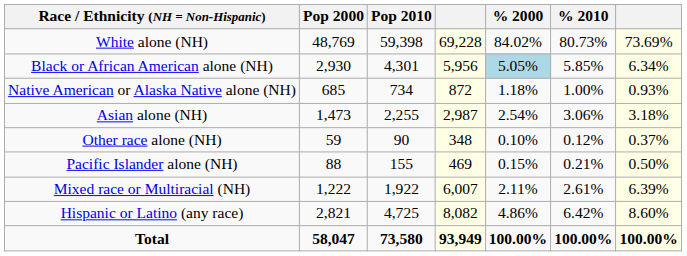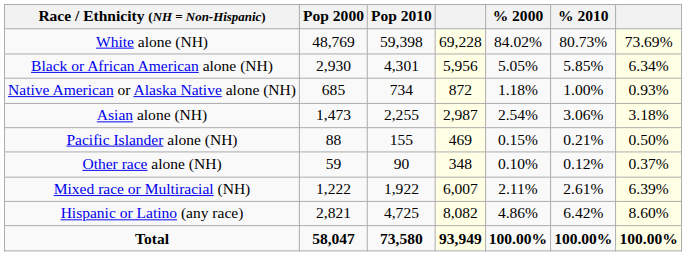(518, 66) lightblue background -> (518, 66) no background
rows swapped: (152, 164) <-> (152, 139)
